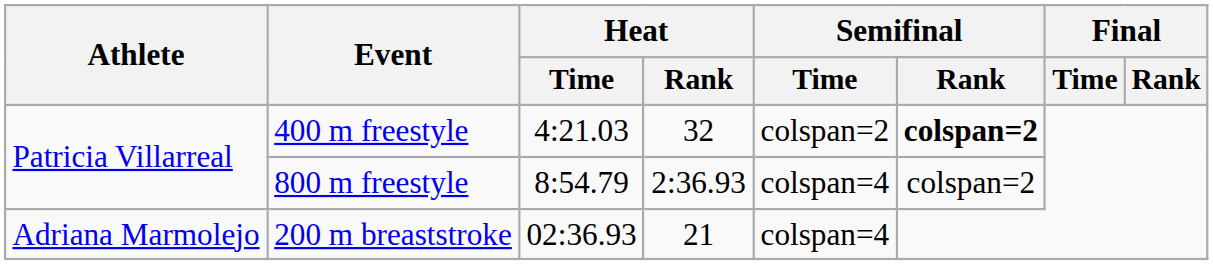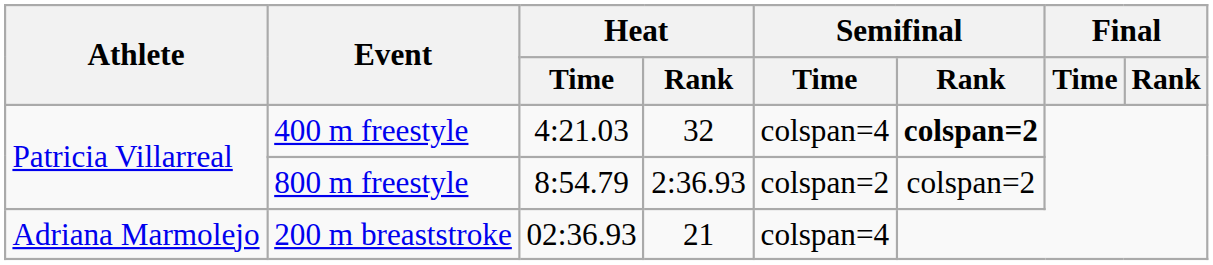(825, 130) colspan=2 -> (825, 130) colspan=4
(825, 182) colspan=4 -> (825, 182) colspan=2
